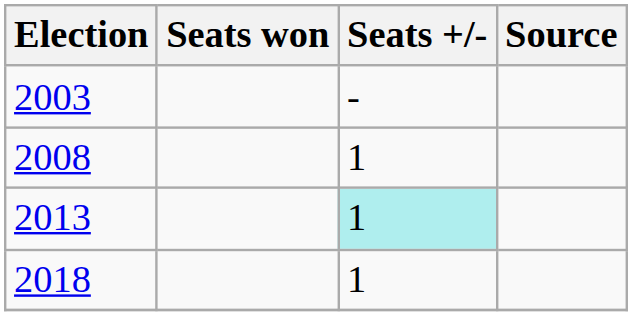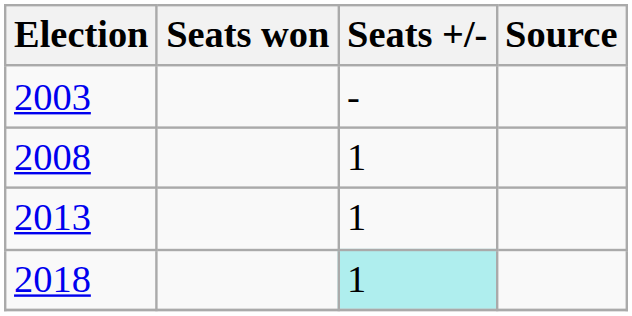(357, 217) paleturquoise background -> (357, 217) no background
(357, 278) no background -> (357, 278) paleturquoise background
